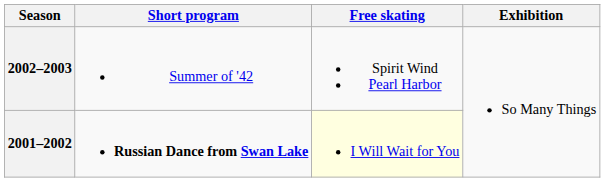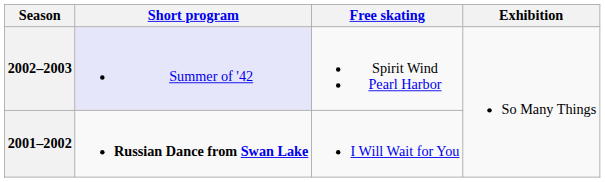(193, 77) no background -> (193, 77) lavender background
(387, 152) lightyellow background -> (387, 152) no background
